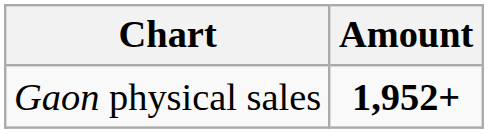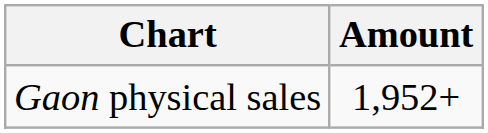(406, 95) bold -> (406, 95) normal
